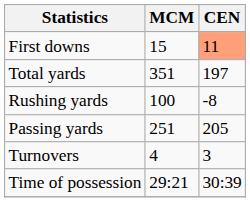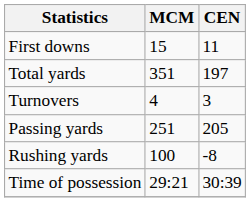(211, 45) lightsalmon background -> (211, 45) no background
rows swapped: (58, 100) <-> (44, 155)
